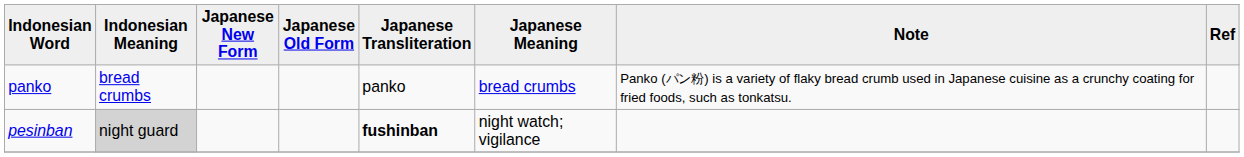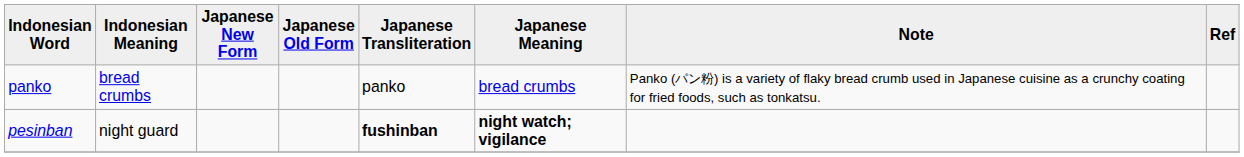(139, 130) lightgrey background -> (139, 130) no background
(523, 130) normal -> (527, 130) bold
